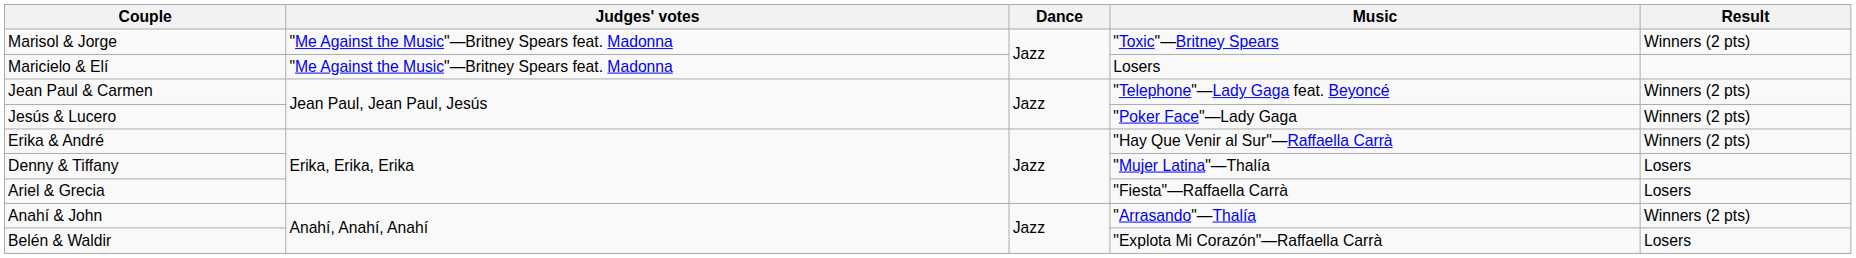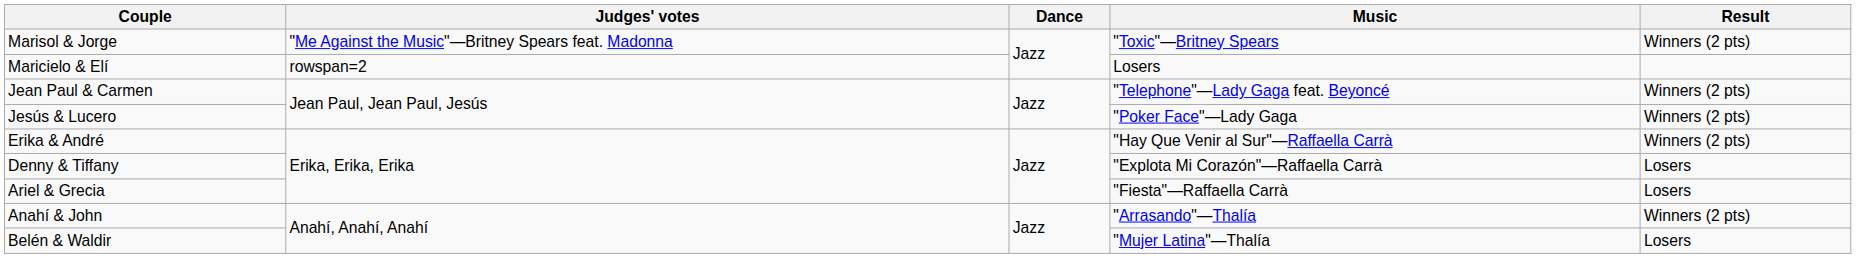(481, 66) "Me Against the Music"—Britney Spears feat. Madonna -> (328, 66) rowspan=2
(1192, 166) "Mujer Latina"—Thalía -> (1248, 166) "Explota Mi Corazón"—Raffaella Carrà
(1248, 240) "Explota Mi Corazón"—Raffaella Carrà -> (1192, 240) "Mujer Latina"—Thalía
